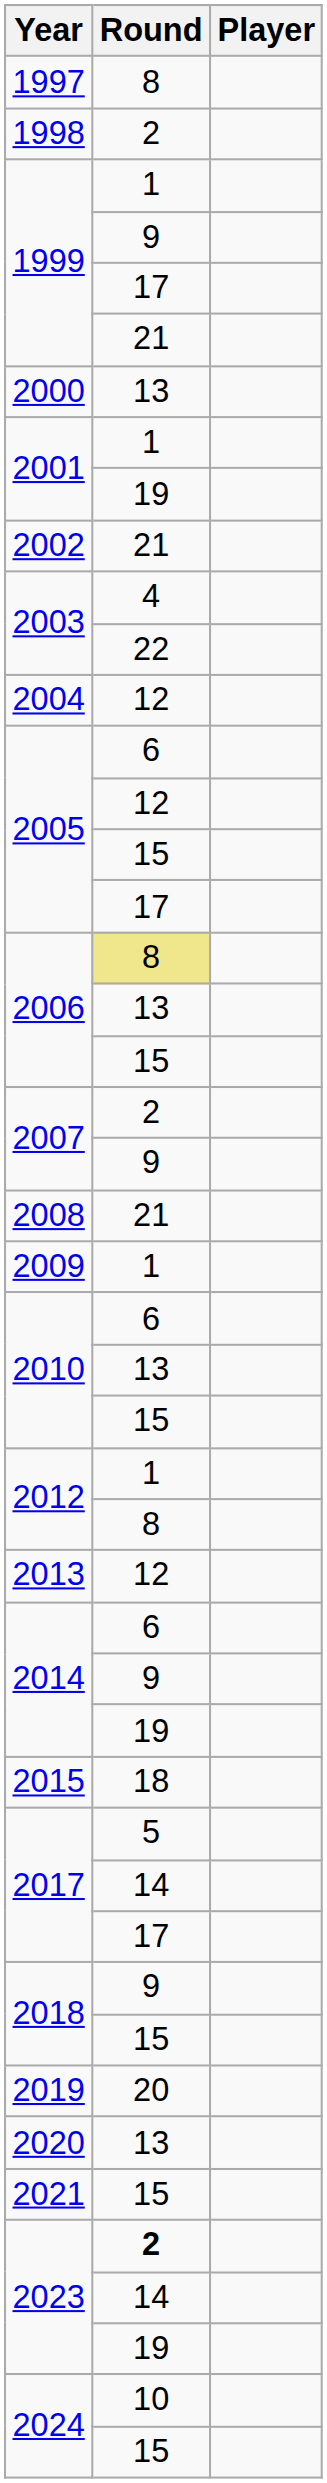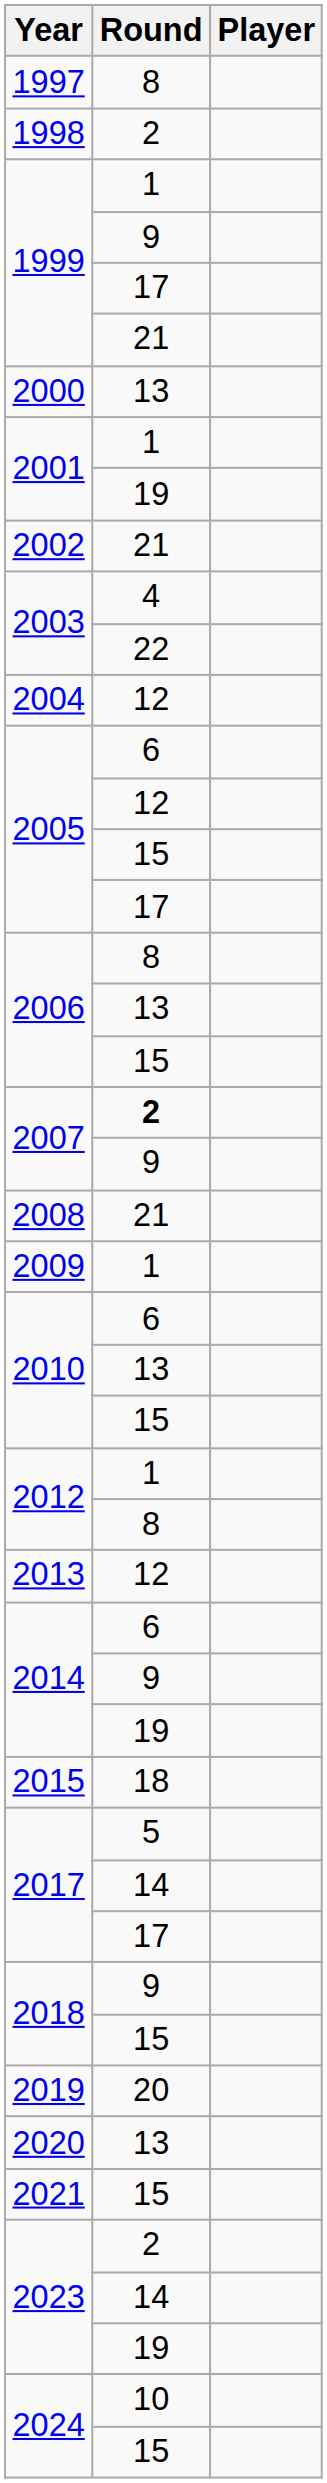(151, 957) khaki background -> (151, 957) no background
(151, 1111) normal -> (151, 1111) bold
(151, 2245) bold -> (151, 2245) normal
